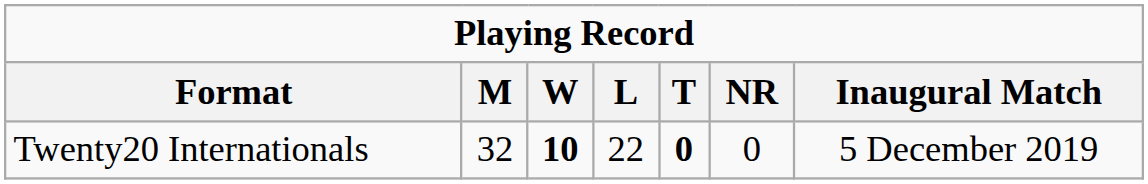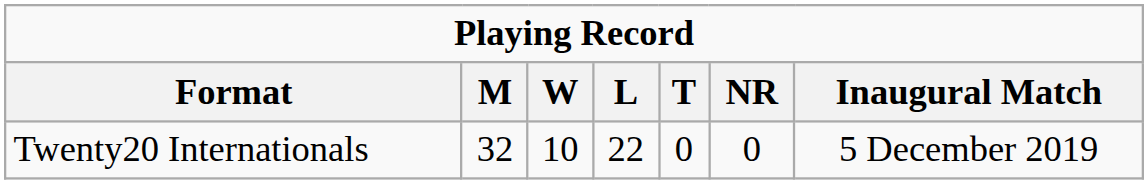(560, 149) bold -> (560, 149) normal
(684, 149) bold -> (684, 149) normal
